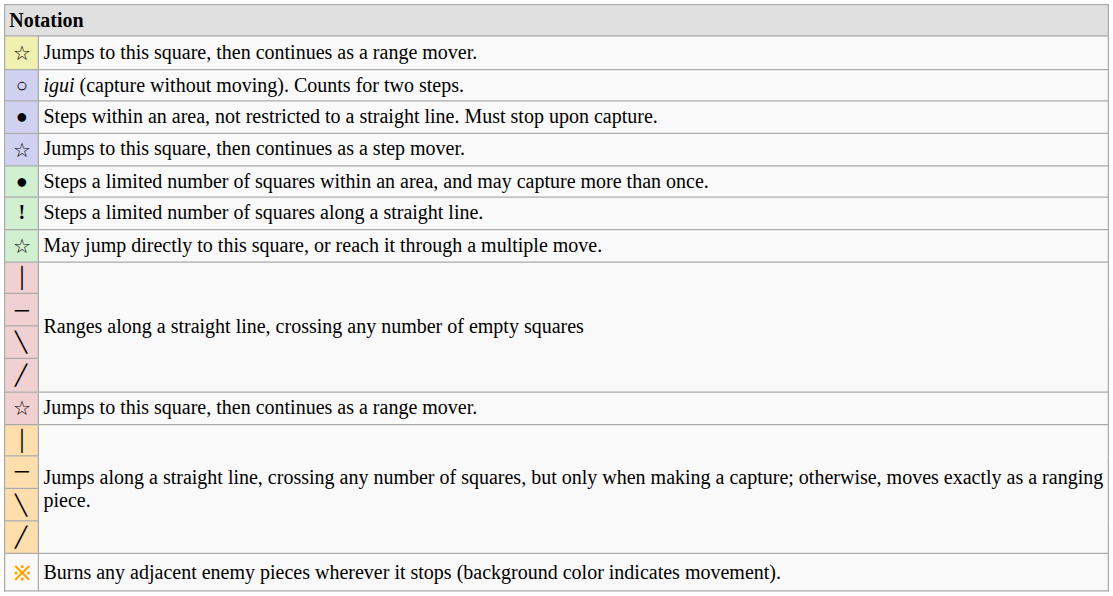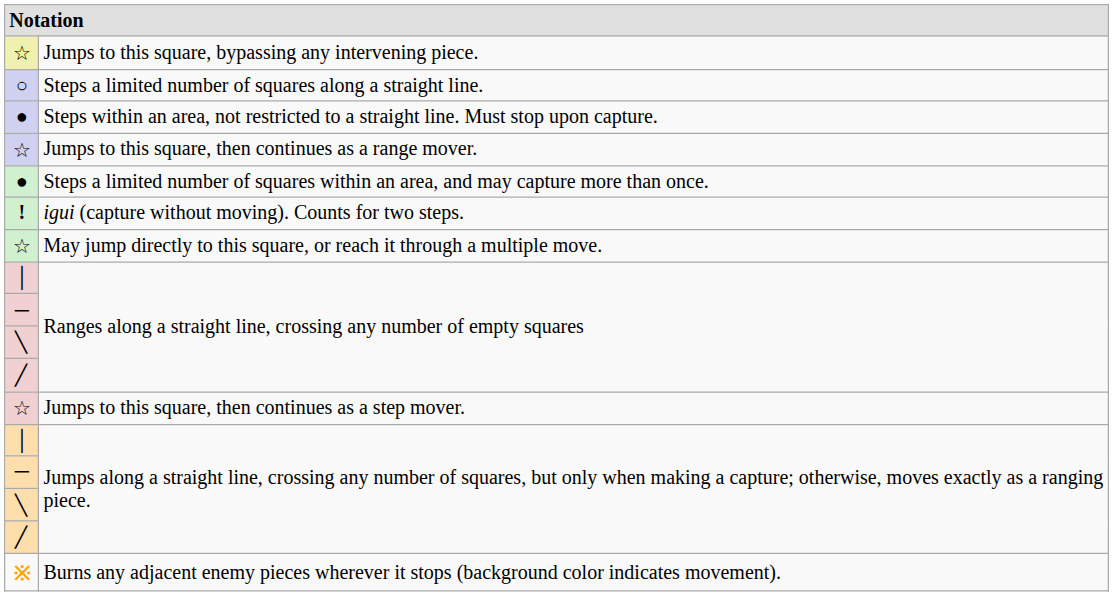(260, 52) Jumps to this square, then continues as a range mover. -> (261, 52) Jumps to this square, bypassing any intervening piece.
(254, 85) igui (capture without moving). Counts for two steps. -> (263, 85) Steps a limited number of squares along a straight line.
(254, 149) Jumps to this square, then continues as a step mover. -> (260, 149) Jumps to this square, then continues as a range mover.
(263, 213) Steps a limited number of squares along a straight line. -> (254, 213) igui (capture without moving). Counts for two steps.
(260, 407) Jumps to this square, then continues as a range mover. -> (254, 407) Jumps to this square, then continues as a step mover.
